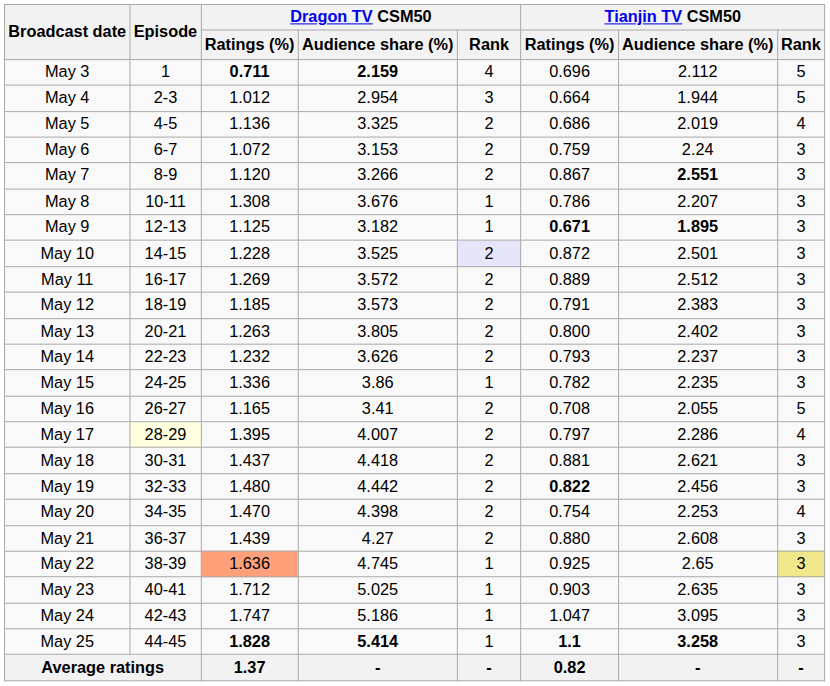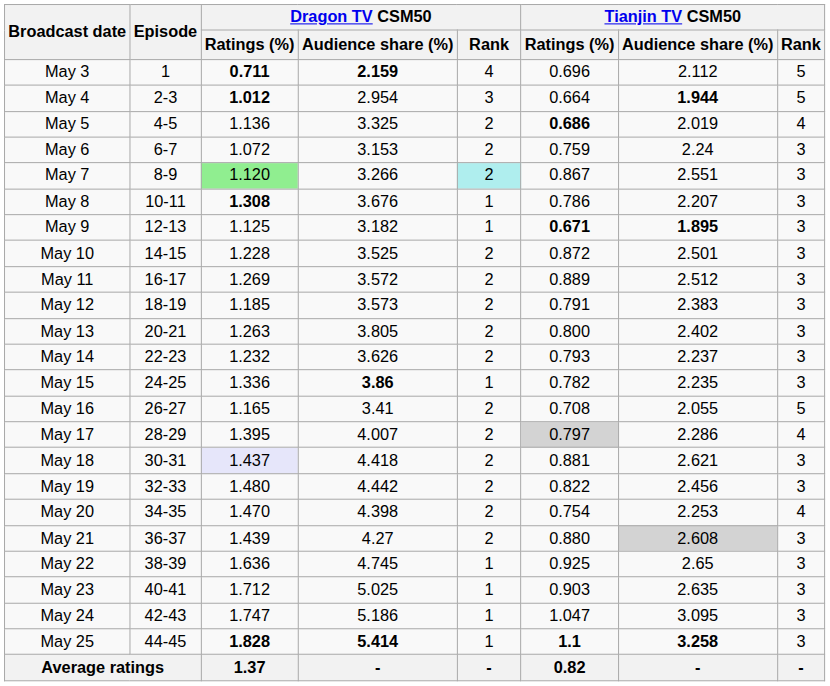(250, 98) normal -> (250, 98) bold
(698, 98) normal -> (698, 98) bold
(570, 124) normal -> (570, 124) bold
(250, 175) no background -> (250, 175) lightgreen background
(489, 175) no background -> (489, 175) paleturquoise background
(698, 175) bold -> (698, 175) normal
(250, 201) normal -> (250, 201) bold
(489, 253) lavender background -> (489, 253) no background
(378, 382) normal -> (378, 382) bold
(165, 434) lightyellow background -> (165, 434) no background
(570, 434) no background -> (570, 434) lightgrey background
(250, 460) no background -> (250, 460) lavender background
(570, 486) bold -> (570, 486) normal
(698, 538) no background -> (698, 538) lightgrey background
(250, 564) lightsalmon background -> (250, 564) no background
(801, 564) khaki background -> (801, 564) no background
